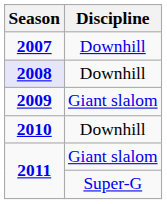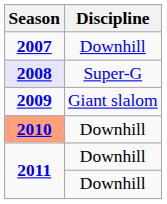(113, 73) Downhill -> (113, 73) Super-G
(34, 128) no background -> (34, 128) lightsalmon background
(113, 156) Giant slalom -> (113, 156) Downhill
(113, 184) Super-G -> (113, 184) Downhill
